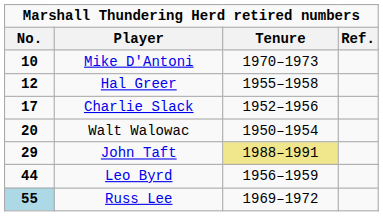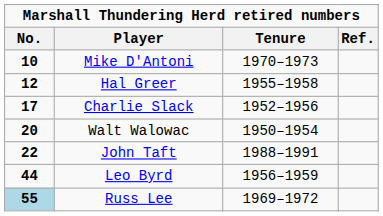(29, 153) 29 -> (29, 153) 22
(280, 153) khaki background -> (280, 153) no background
